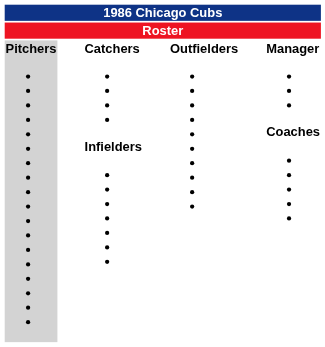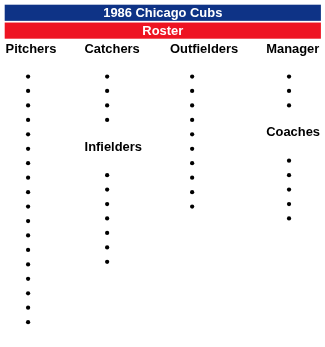(31, 185) lightgrey background -> (31, 185) no background
